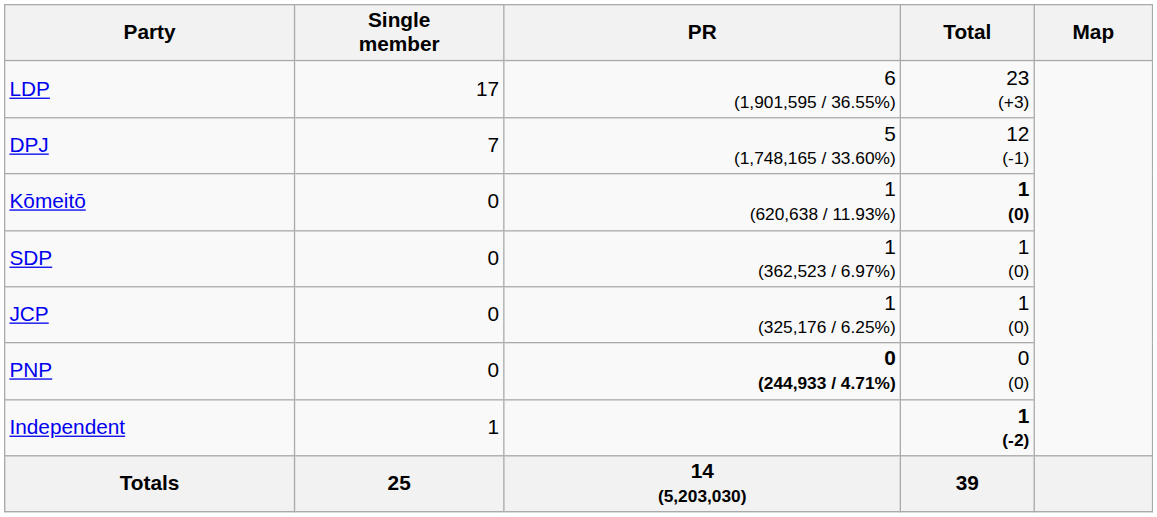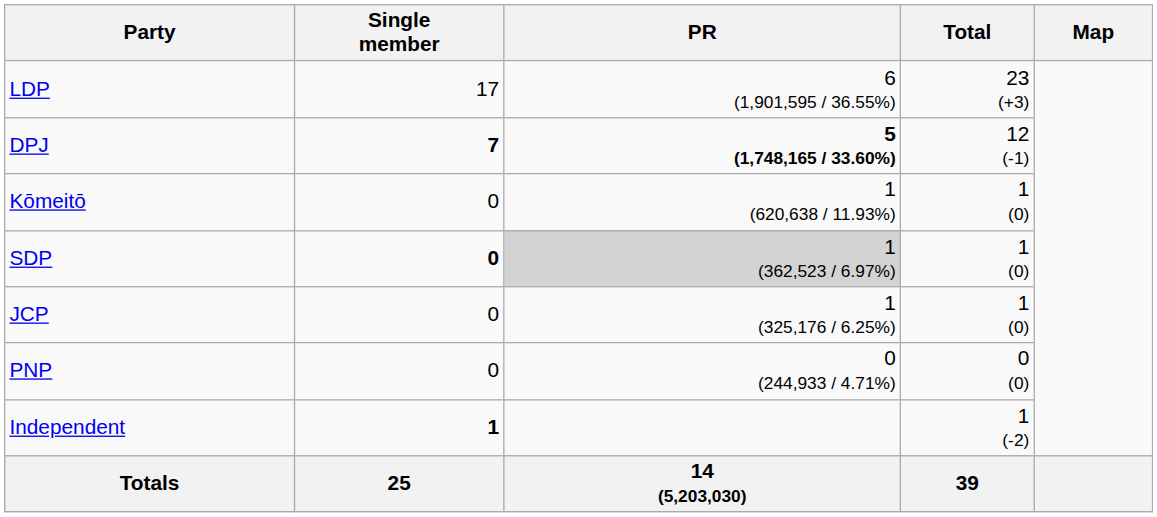(493, 145) normal -> (493, 145) bold
(815, 145) normal -> (815, 145) bold
(1019, 201) bold -> (1019, 201) normal
(493, 258) normal -> (493, 258) bold
(827, 258) no background -> (827, 258) lightgrey background
(827, 371) bold -> (827, 371) normal
(493, 427) normal -> (493, 427) bold
(1016, 427) bold -> (1016, 427) normal
